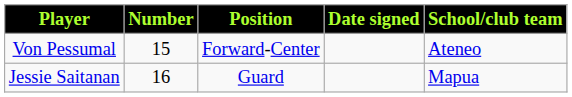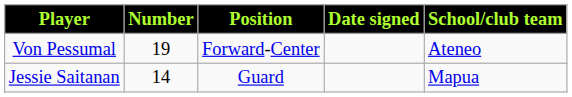(161, 48) 15 -> (161, 48) 19
(161, 77) 16 -> (161, 77) 14
